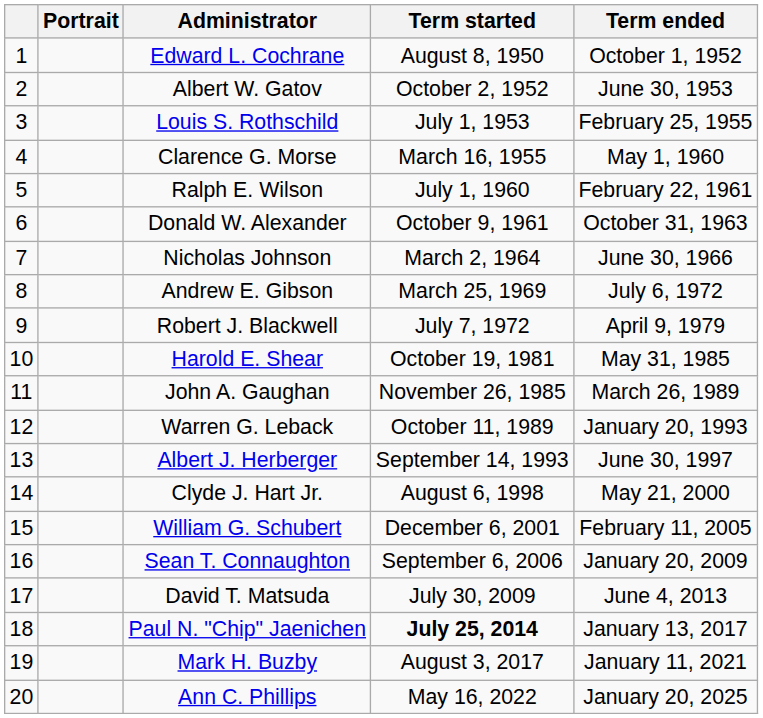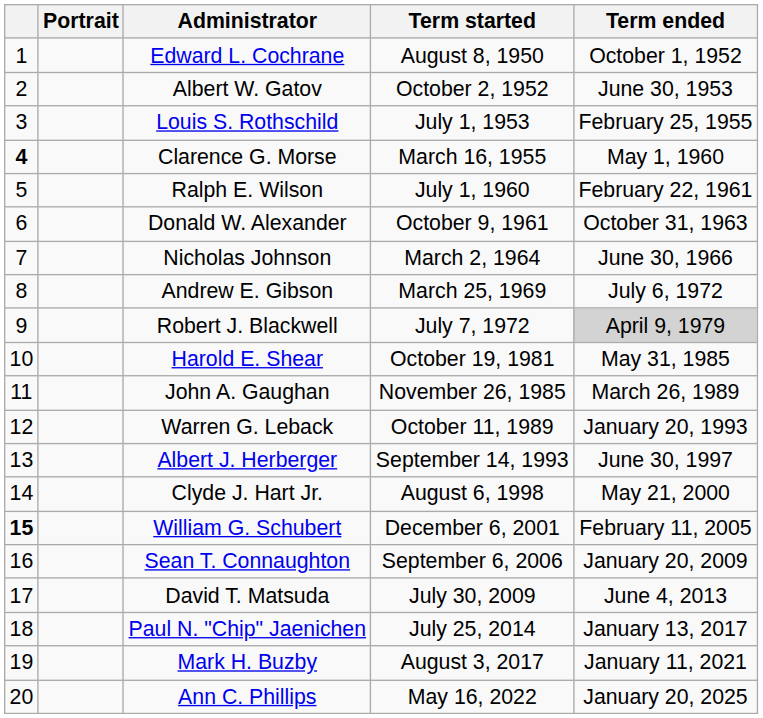(21, 156) normal -> (21, 156) bold
(665, 325) no background -> (665, 325) lightgrey background
(21, 527) normal -> (21, 527) bold
(472, 628) bold -> (472, 628) normal
